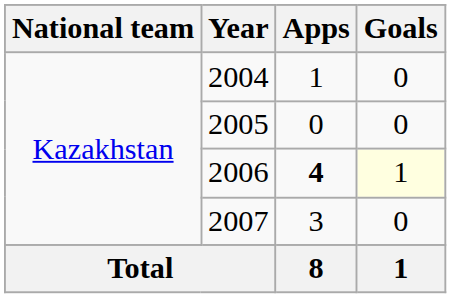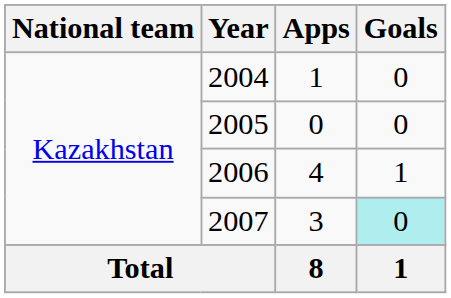(316, 172) bold -> (316, 172) normal
(401, 172) lightyellow background -> (401, 172) no background
(401, 220) no background -> (401, 220) paleturquoise background
